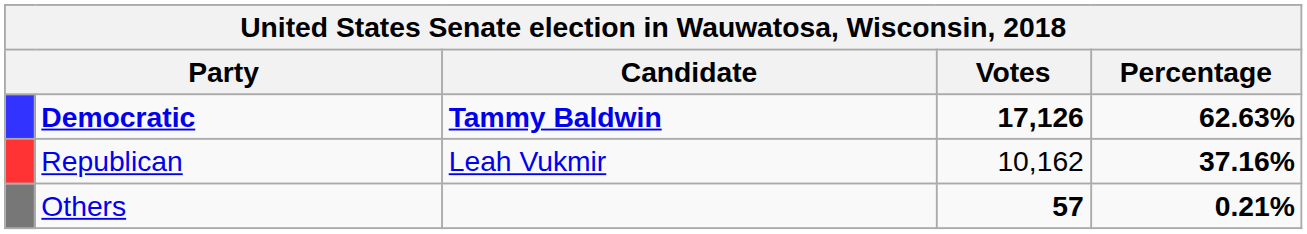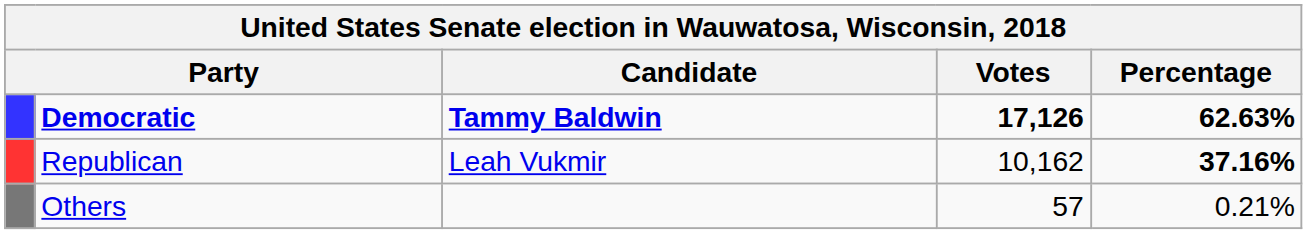(1068, 207) bold -> (1068, 207) normal
(1255, 207) bold -> (1255, 207) normal
